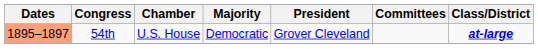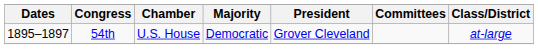(38, 33) lightsalmon background -> (38, 33) no background
(491, 33) bold -> (491, 33) normal
